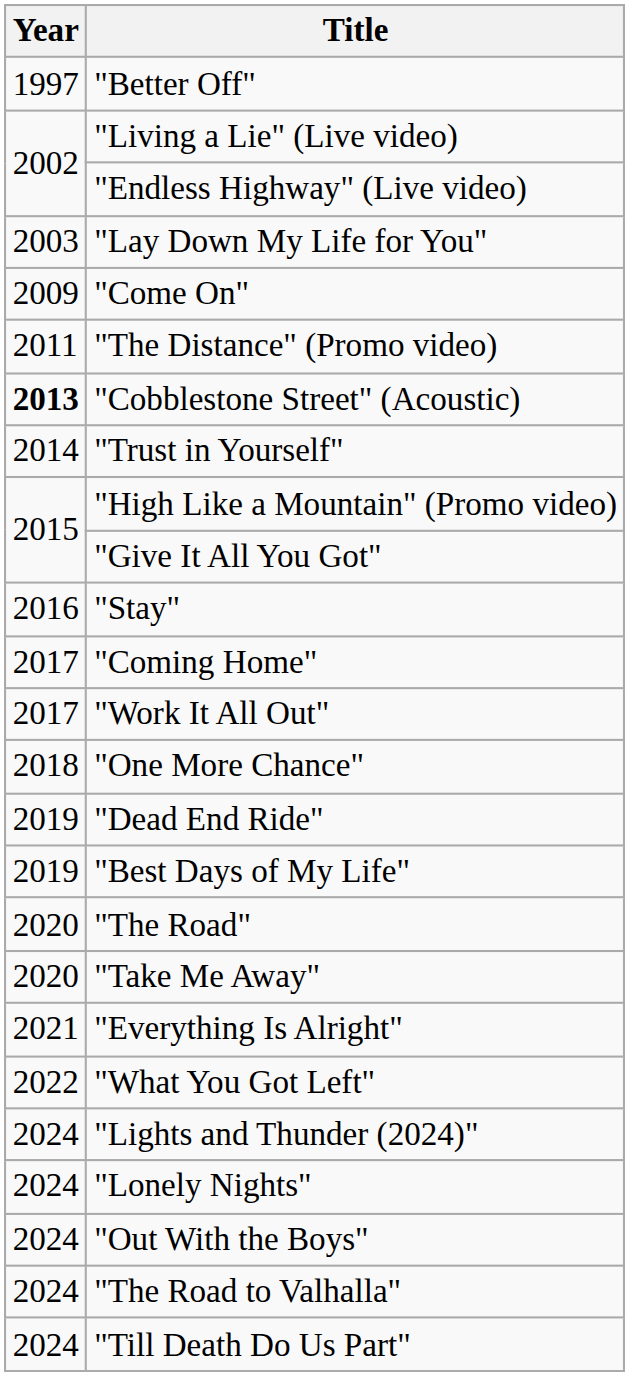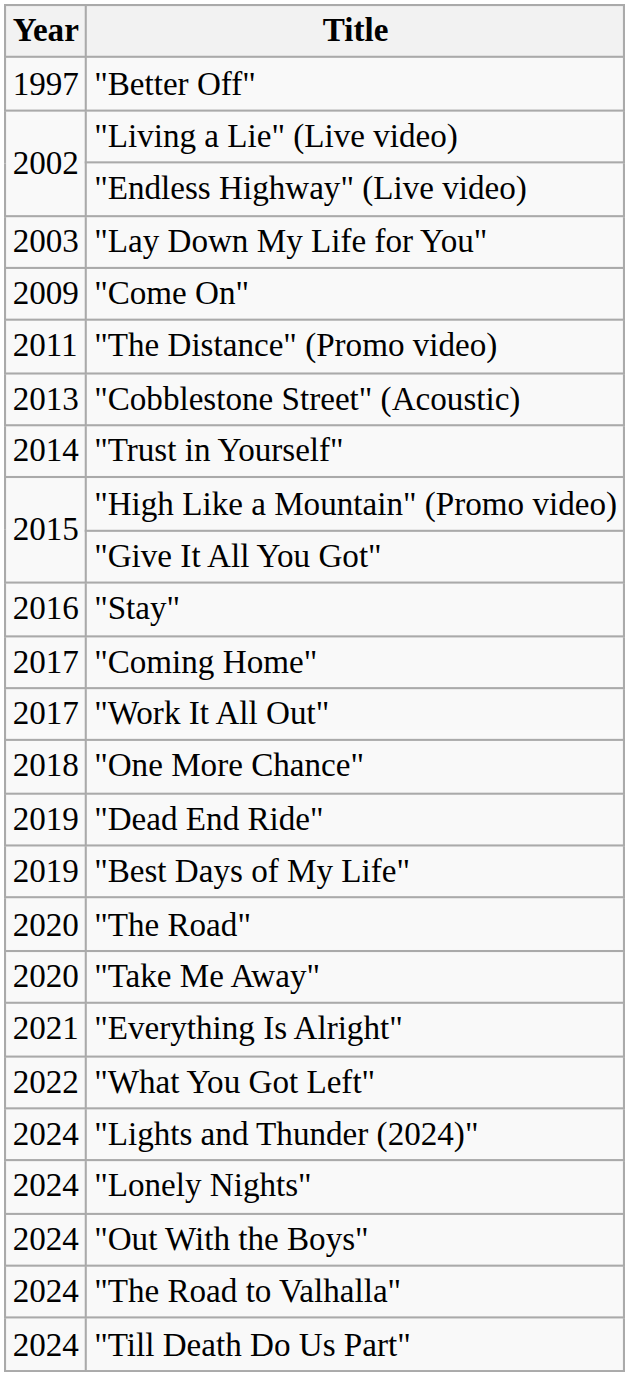(46, 398) bold -> (46, 398) normal
